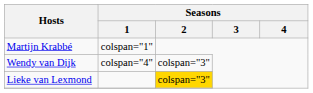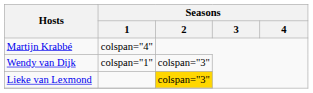(127, 46) colspan="1" -> (127, 46) colspan="4"
(127, 63) colspan="4" -> (127, 63) colspan="1"
